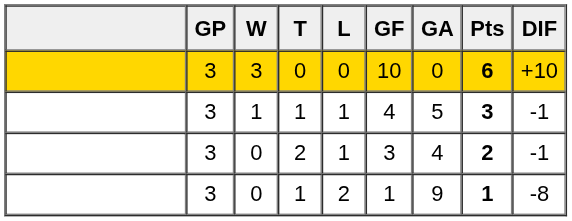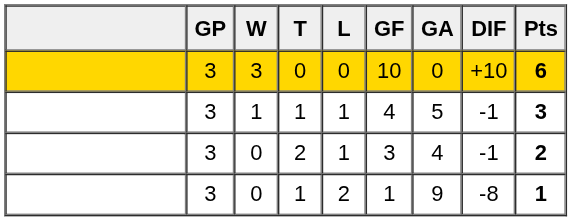columns swapped: (539, 27) <-> (487, 27)
